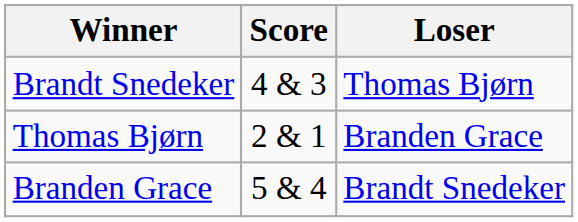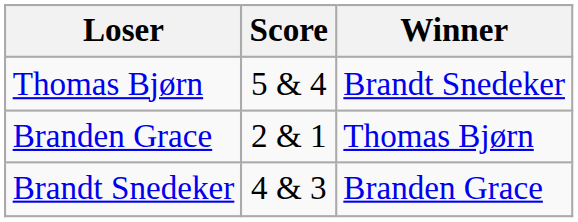columns swapped: (123, 30) <-> (454, 30)
(289, 83) 4 & 3 -> (289, 83) 5 & 4
(289, 188) 5 & 4 -> (289, 188) 4 & 3
